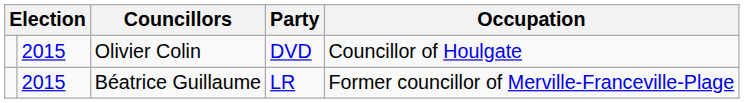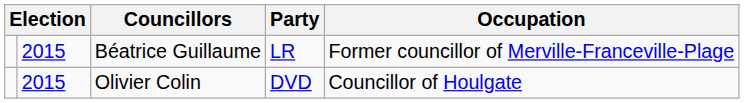rows swapped: (148, 51) <-> (178, 82)
